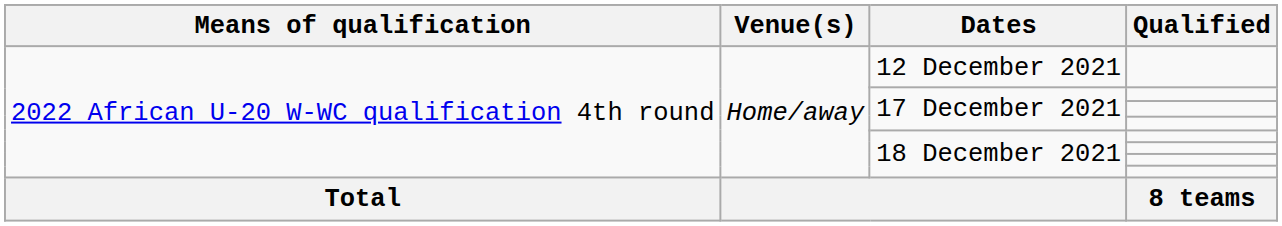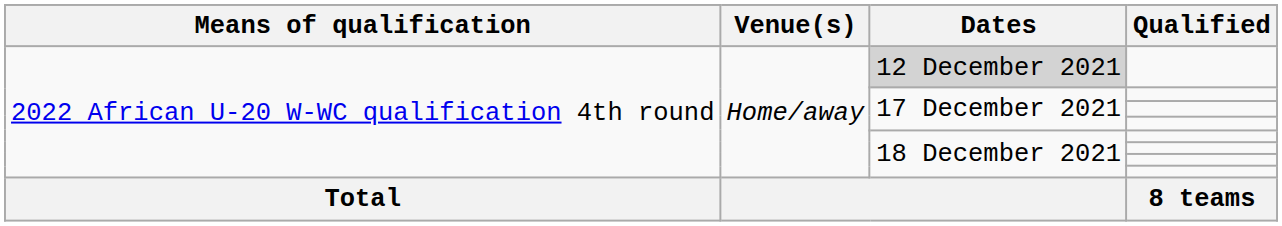(999, 67) no background -> (999, 67) lightgrey background
